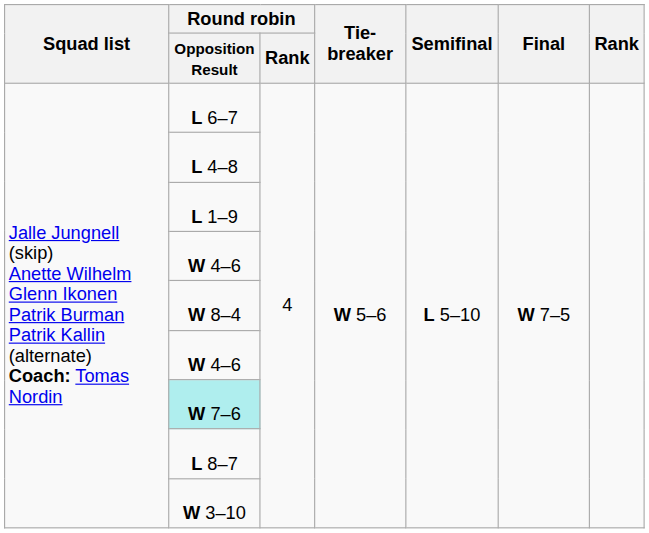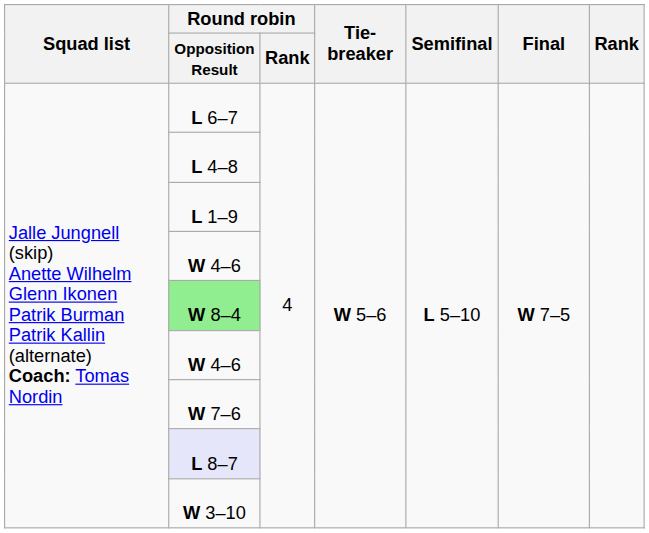(214, 315) no background -> (214, 315) lightgreen background
(214, 414) paleturquoise background -> (214, 414) no background
(214, 463) no background -> (214, 463) lavender background
